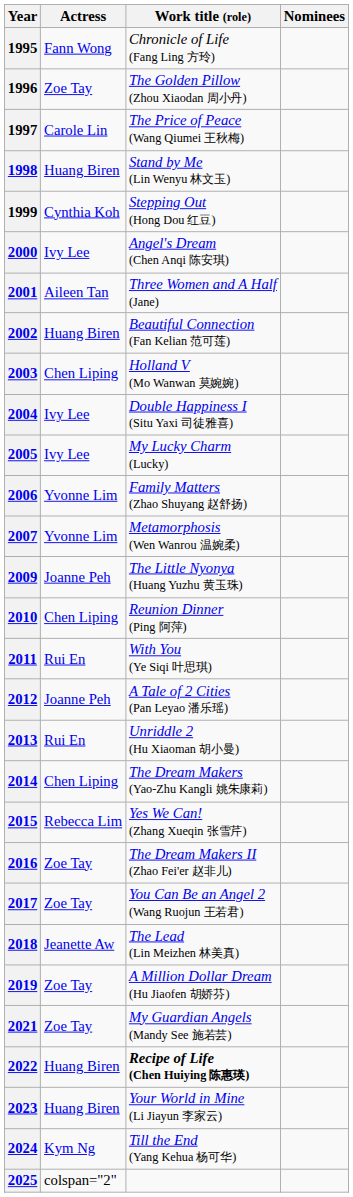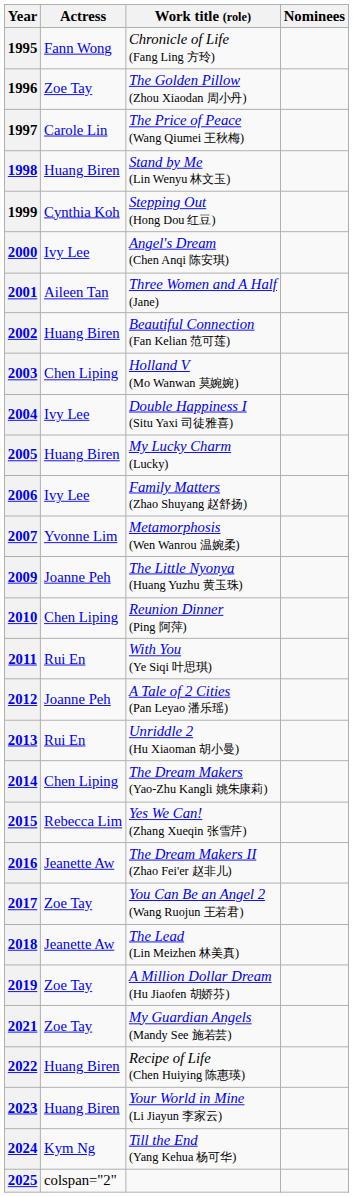(67, 455) Ivy Lee -> (82, 455) Huang Biren
(81, 495) Yvonne Lim -> (67, 495) Ivy Lee
(68, 862) Zoe Tay -> (79, 862) Jeanette Aw
(189, 1066) bold -> (187, 1066) normal
